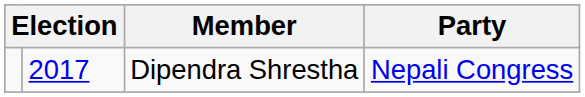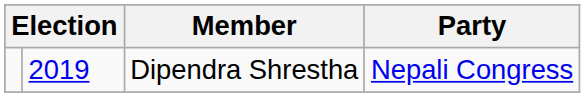(59, 69) 2017 -> (59, 69) 2019
